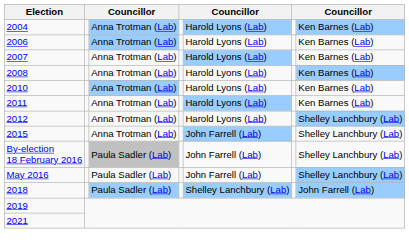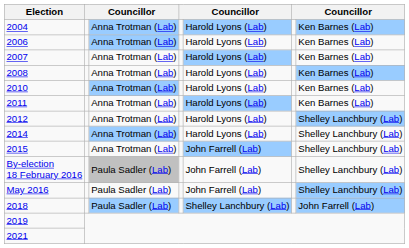+ row: (17, 133)
